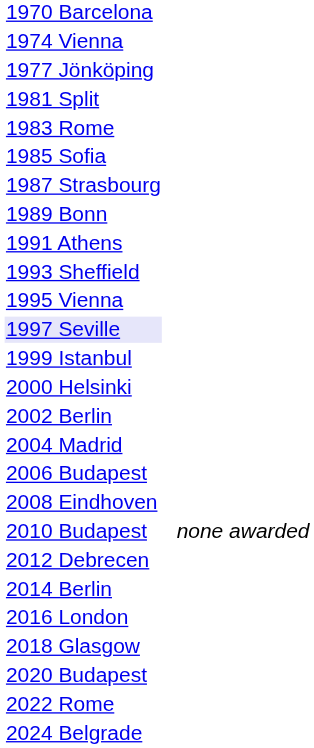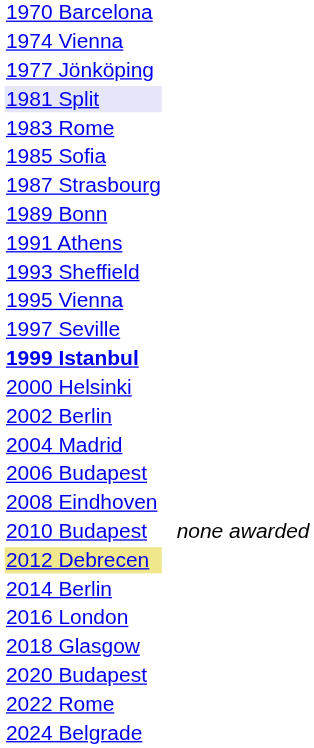(53, 99) no background -> (53, 99) lavender background
(63, 329) lavender background -> (63, 329) no background
(69, 358) normal -> (72, 358) bold
(78, 560) no background -> (78, 560) khaki background
